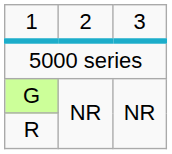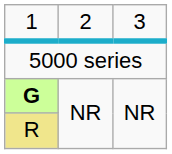(32, 95) normal -> (32, 95) bold
(32, 130) no background -> (32, 130) khaki background
